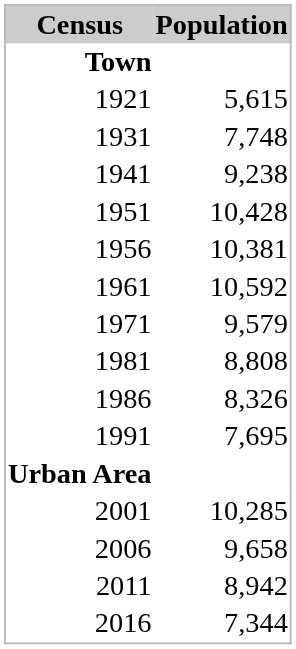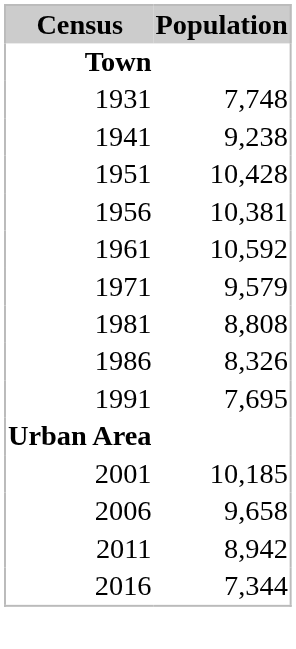- row: (123, 99)
(249, 510) 10,285 -> (249, 473) 10,185
